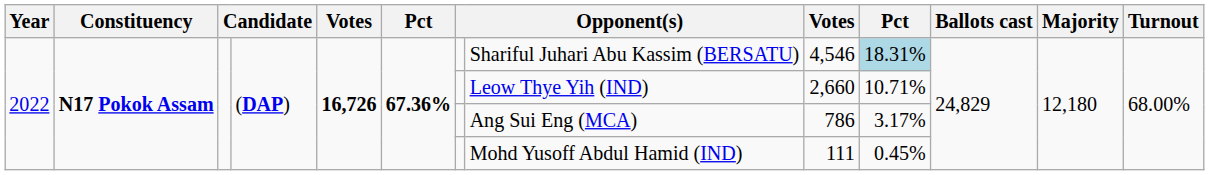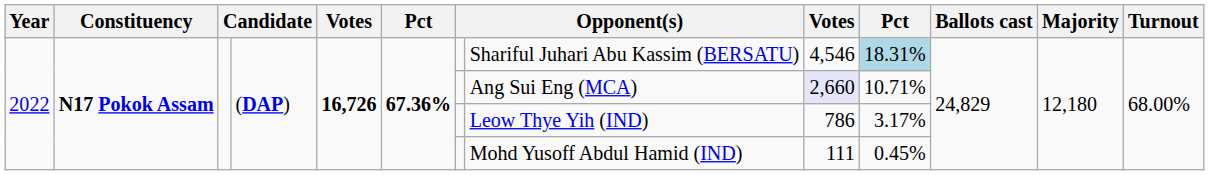(559, 87) Leow Thye Yih (IND) -> (553, 87) Ang Sui Eng (MCA)
(832, 87) no background -> (832, 87) lavender background
(553, 120) Ang Sui Eng (MCA) -> (559, 120) Leow Thye Yih (IND)
